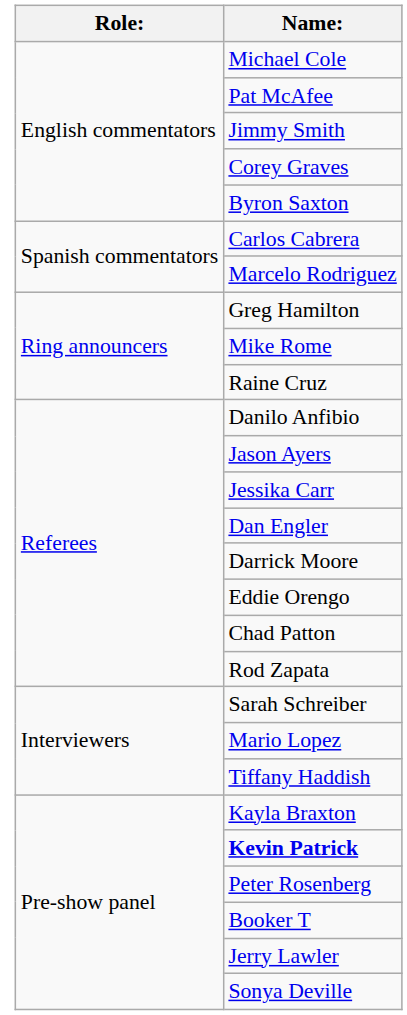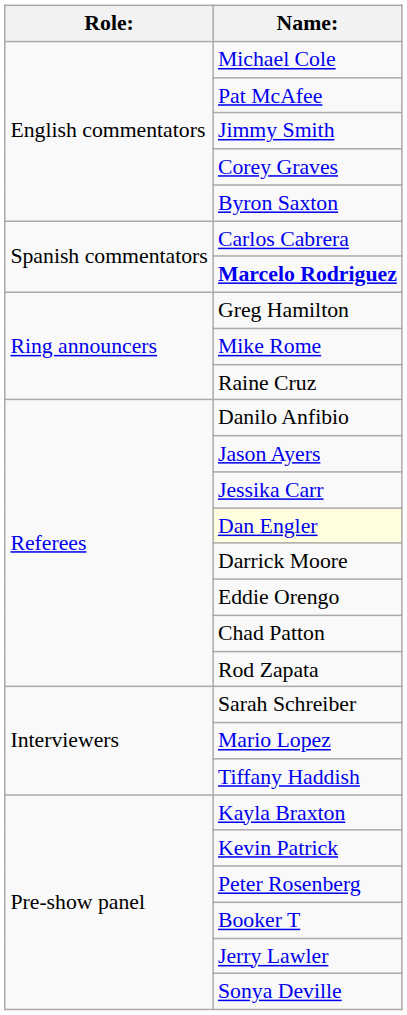(313, 274) normal -> (307, 274) bold
(278, 525) no background -> (268, 525) lightyellow background
(293, 848) bold -> (278, 848) normal
